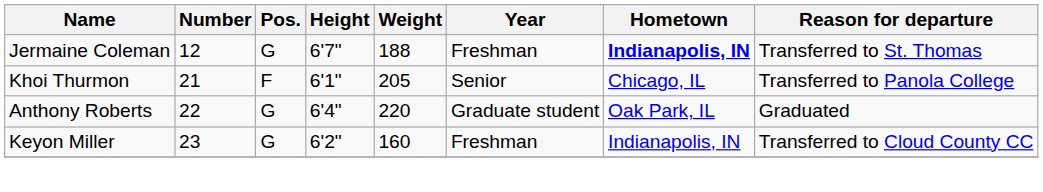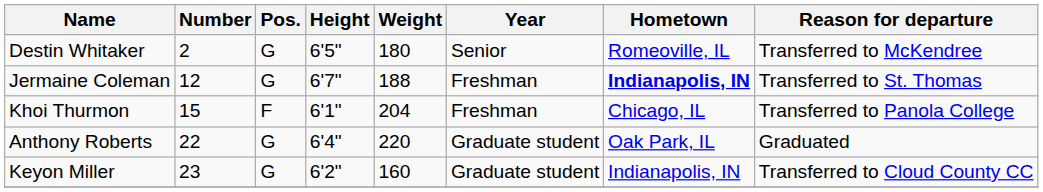+ row: (77, 50)
(190, 80) 21 -> (190, 111) 15
(394, 80) 205 -> (394, 111) 204
(479, 80) Senior -> (494, 111) Freshman
(494, 141) Freshman -> (525, 171) Graduate student
